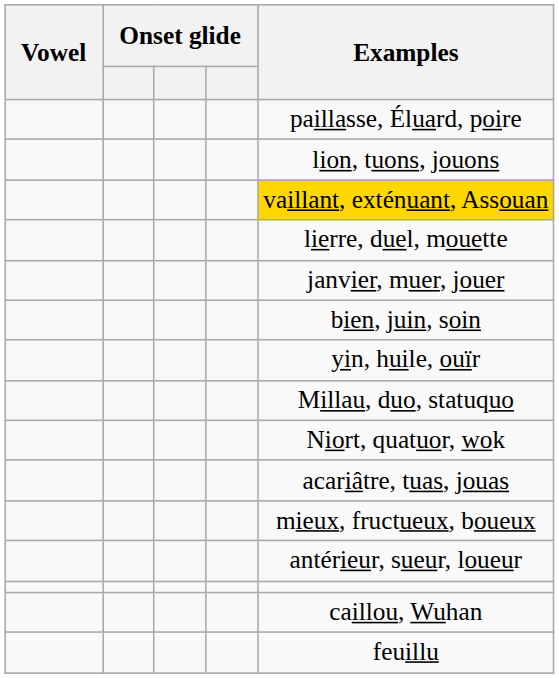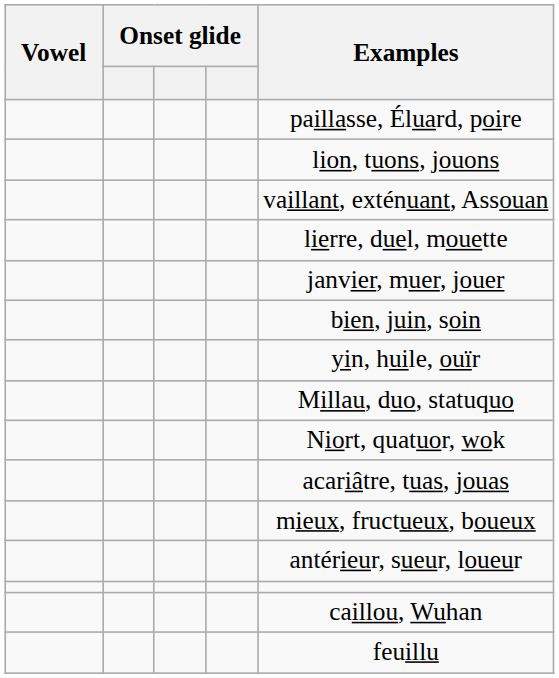(406, 199) gold background -> (406, 199) no background
